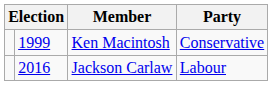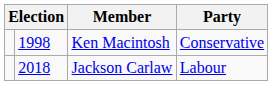(34, 42) 1999 -> (34, 42) 1998
(34, 67) 2016 -> (34, 67) 2018
